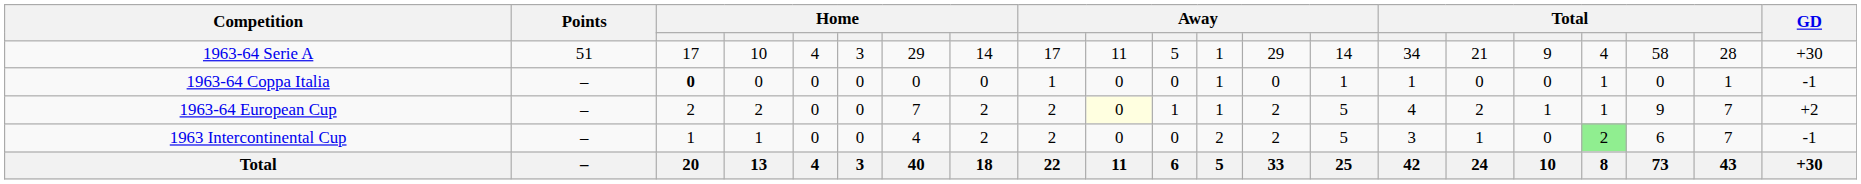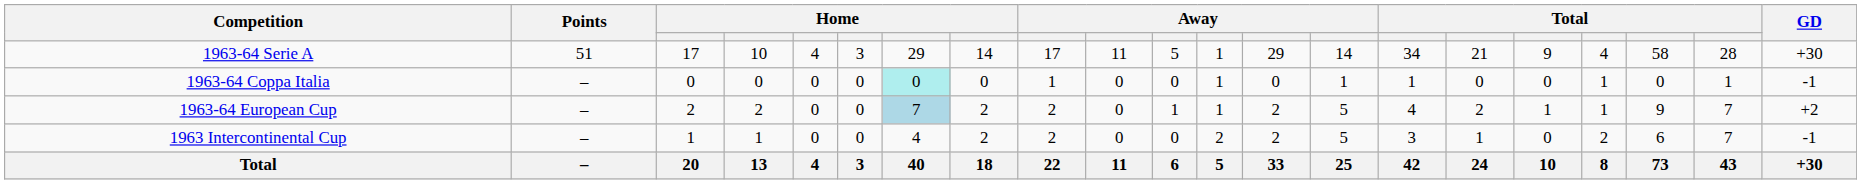(691, 81) bold -> (691, 81) normal
(916, 81) no background -> (916, 81) paleturquoise background
(916, 109) no background -> (916, 109) lightblue background
(1119, 109) lightyellow background -> (1119, 109) no background
(1604, 137) lightgreen background -> (1604, 137) no background
